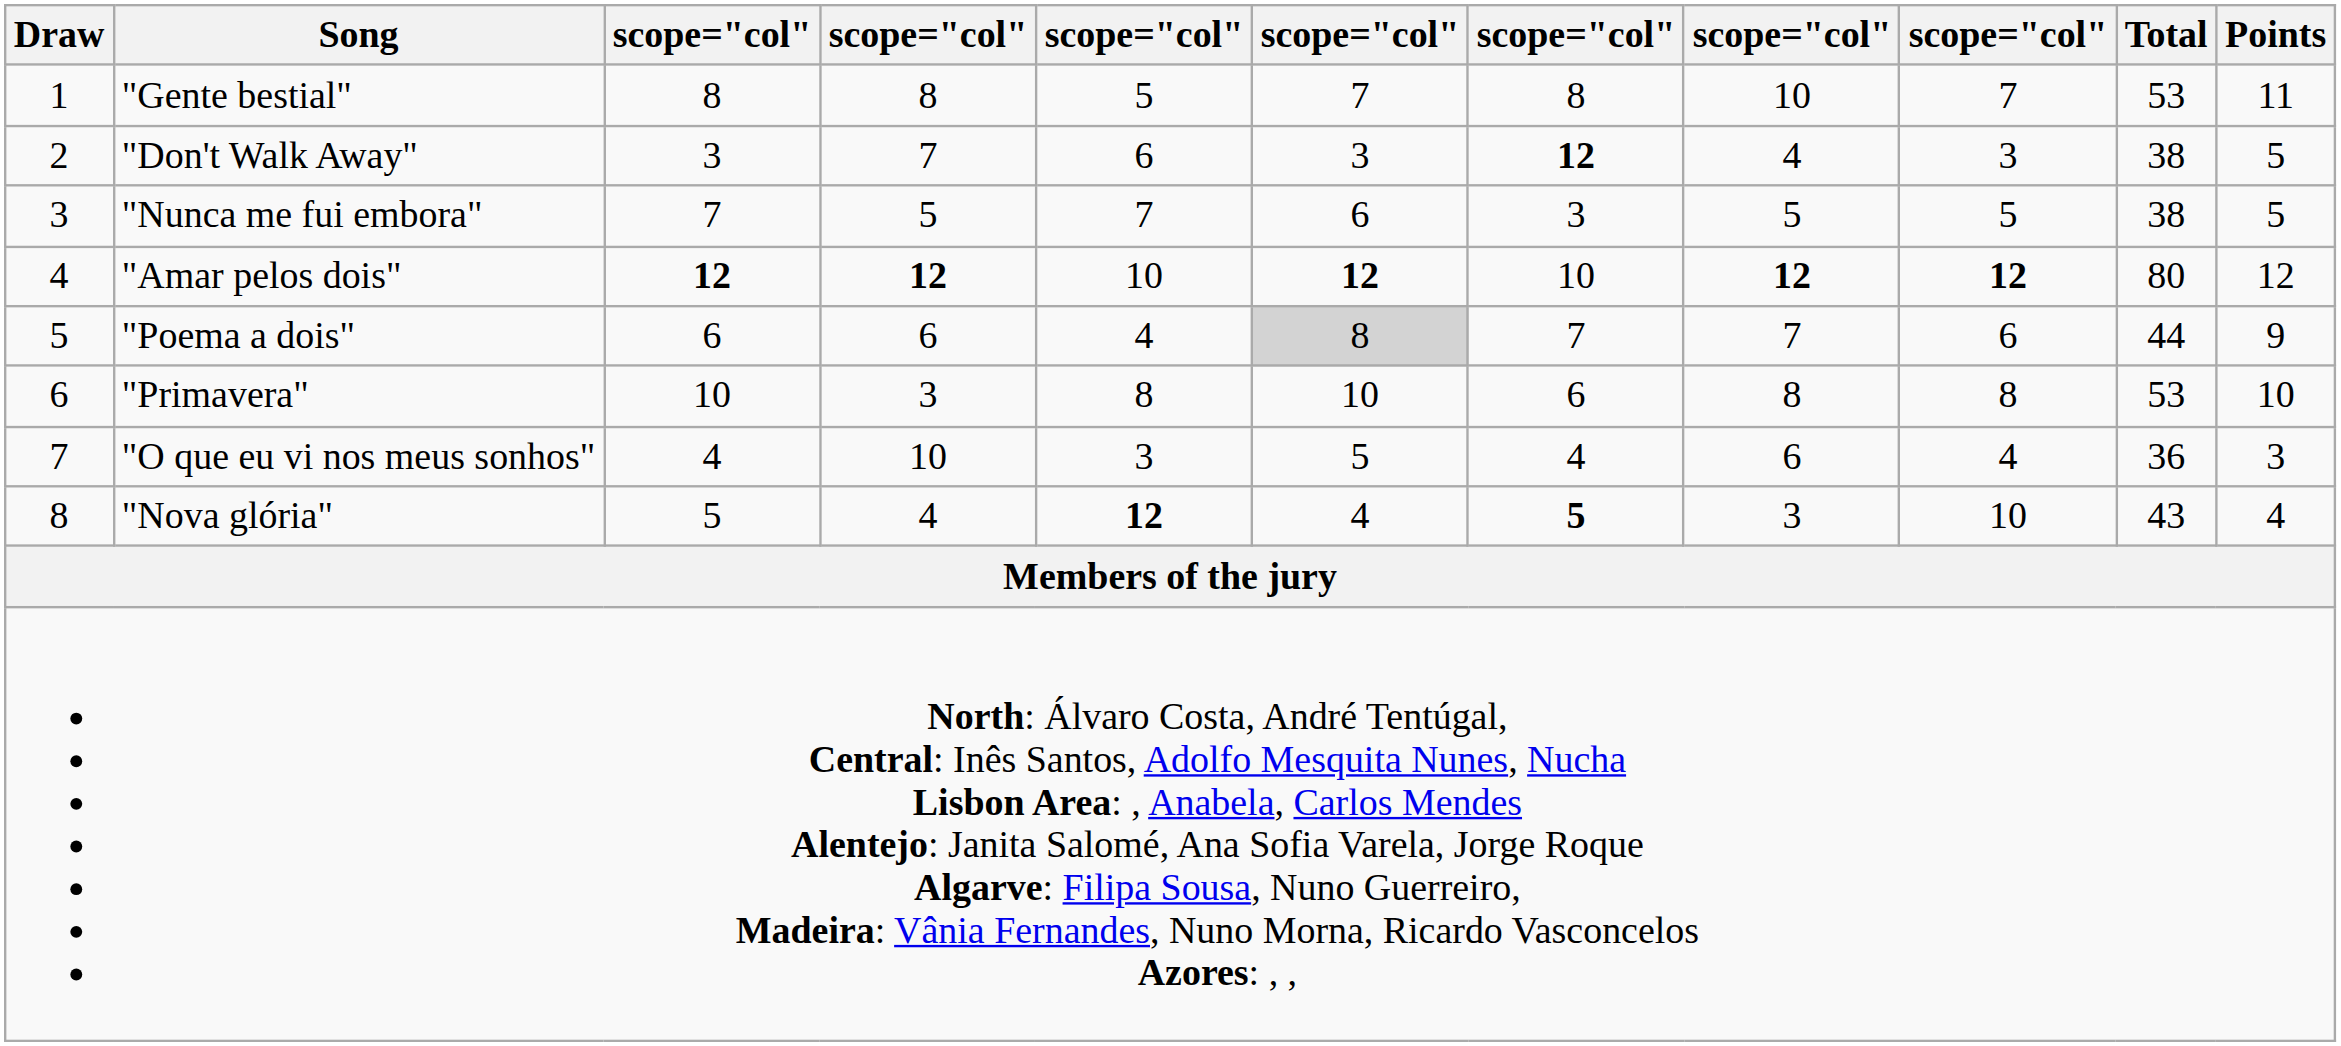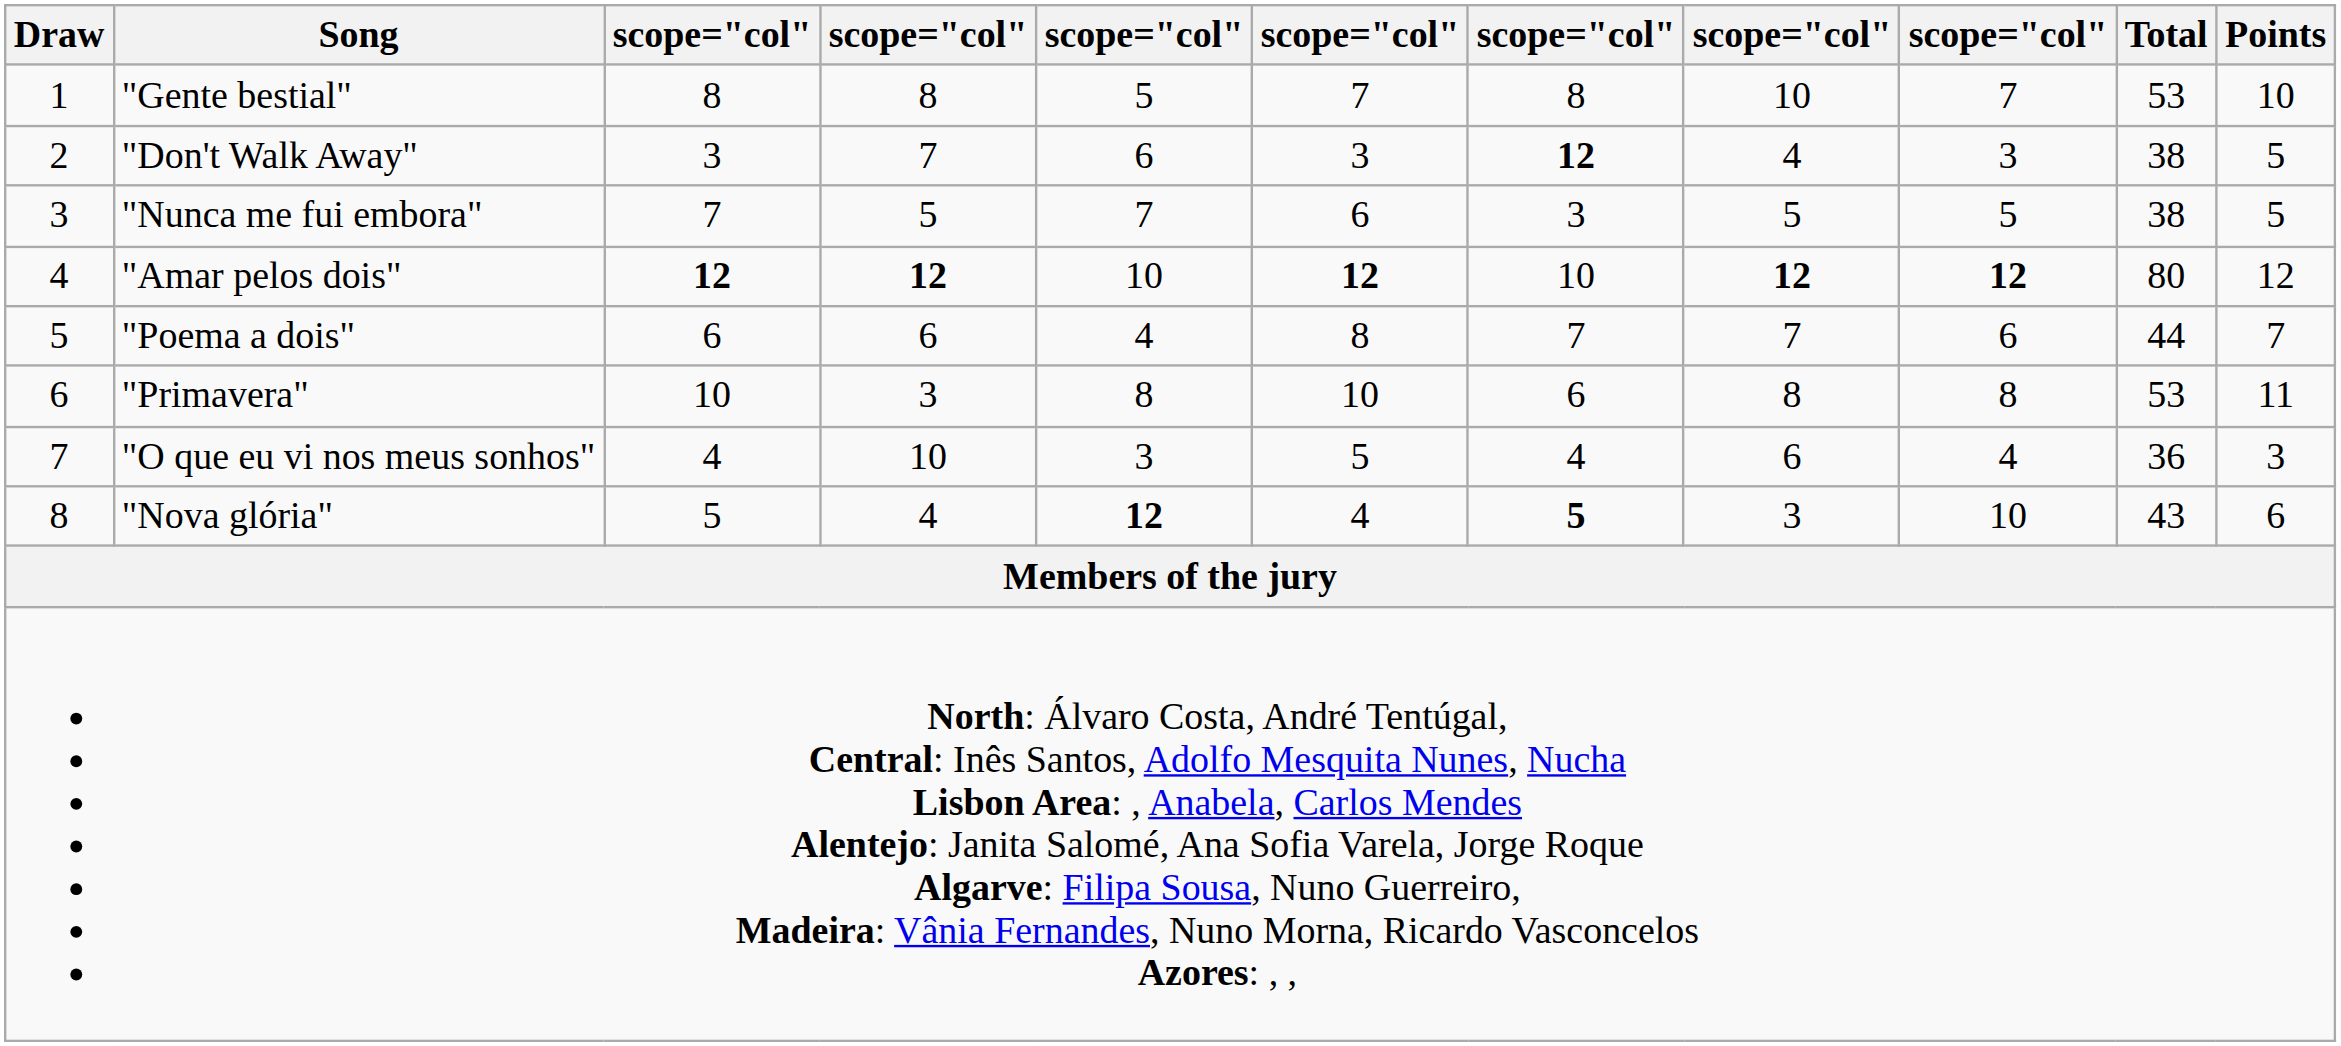(2276, 94) 11 -> (2276, 94) 10
(1360, 335) lightgrey background -> (1360, 335) no background
(2276, 335) 9 -> (2276, 335) 7
(2276, 395) 10 -> (2276, 395) 11
(2276, 515) 4 -> (2276, 515) 6
